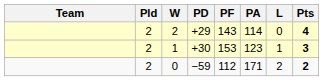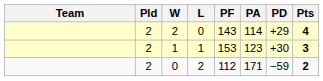columns swapped: (279, 13) <-> (201, 13)
